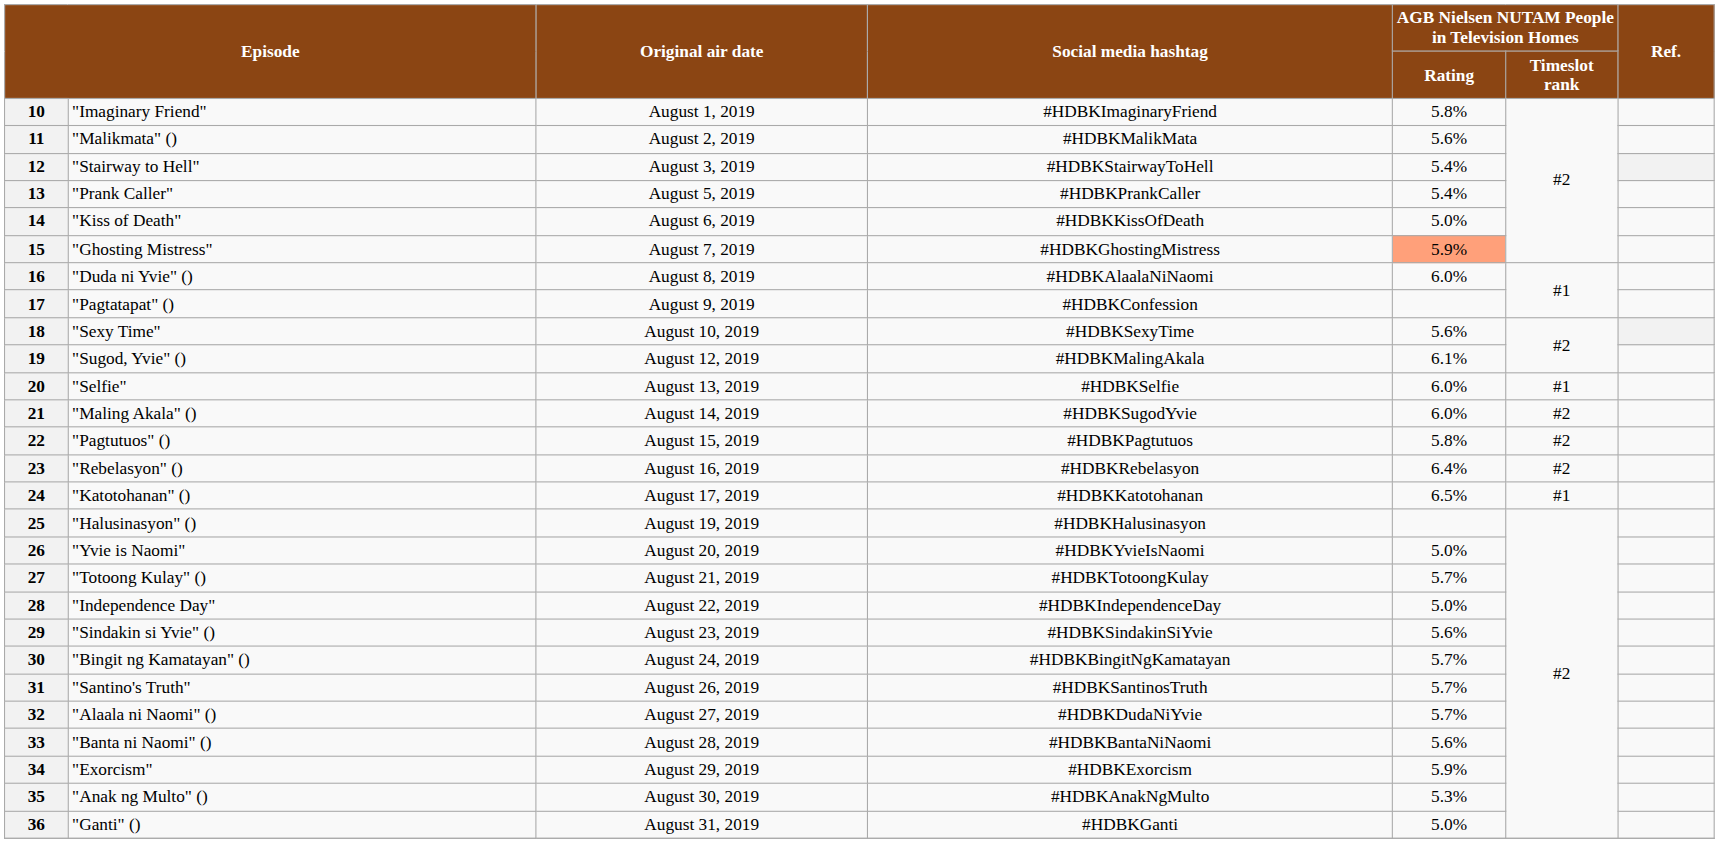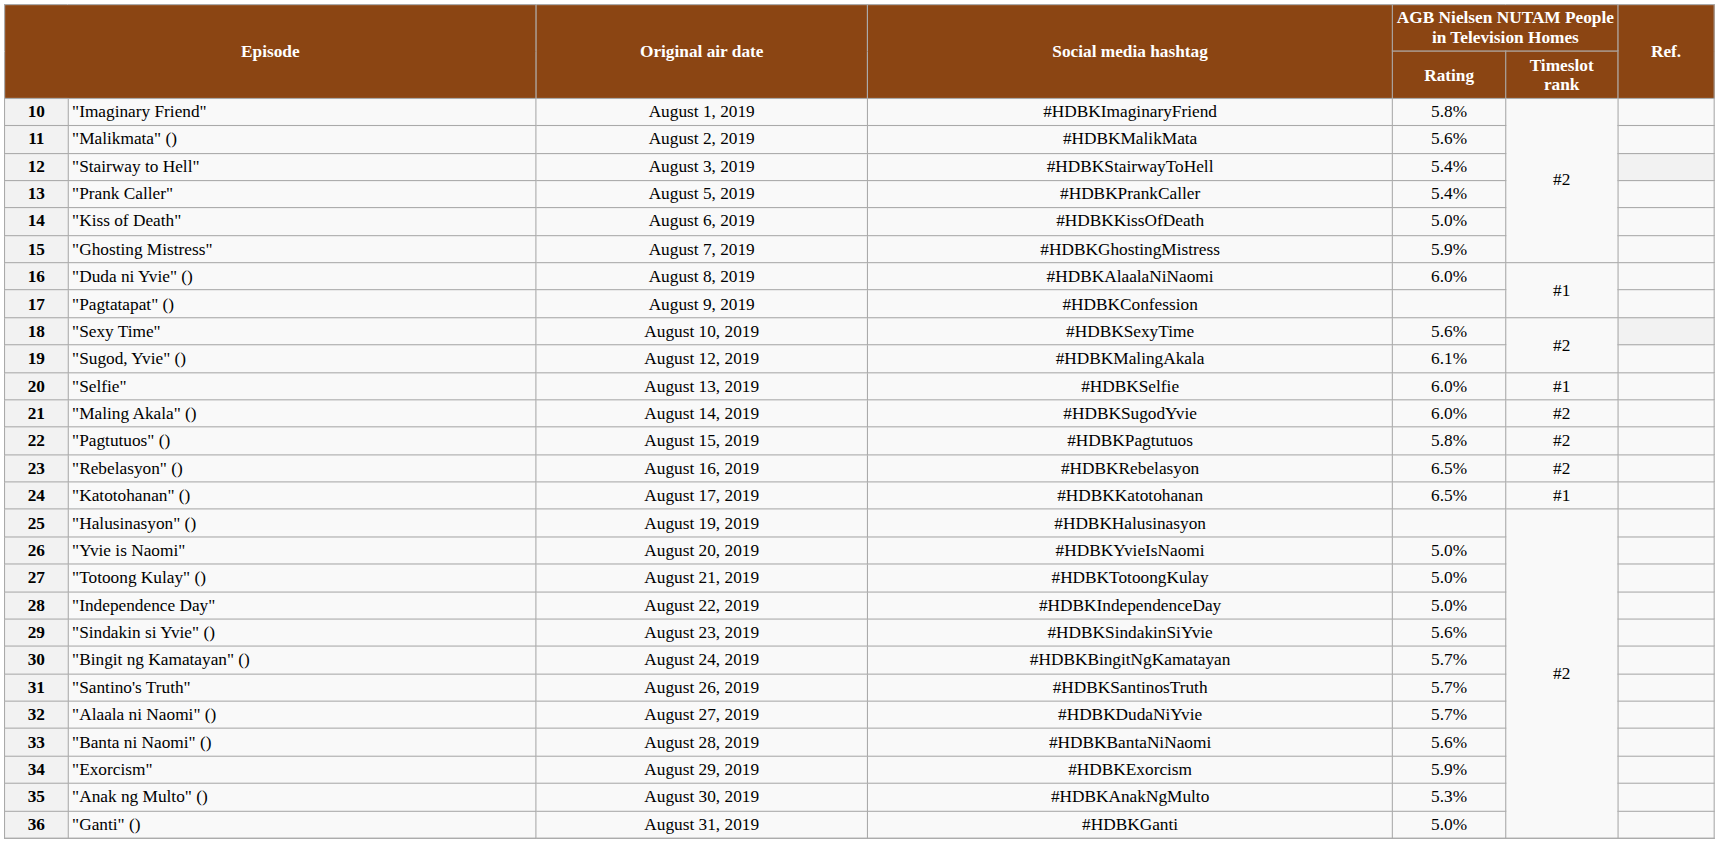(1449, 248) lightsalmon background -> (1449, 248) no background
(1449, 468) 6.4% -> (1449, 468) 6.5%
(1449, 577) 5.7% -> (1449, 577) 5.0%
